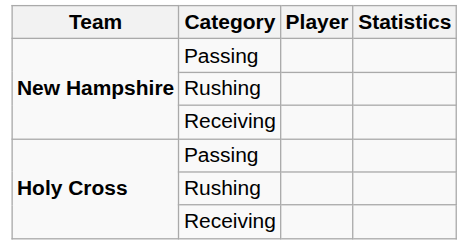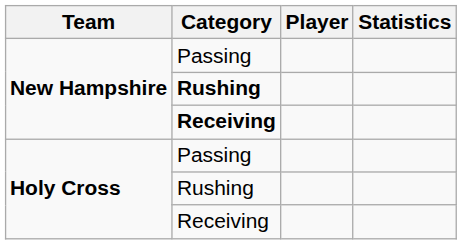(222, 88) normal -> (219, 88) bold
(230, 121) normal -> (226, 121) bold
